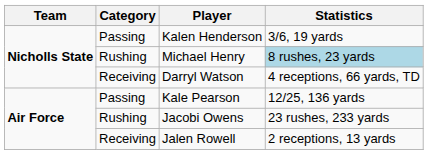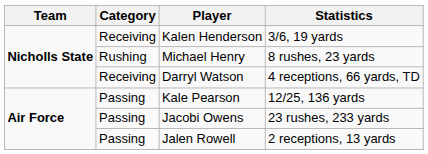(122, 36) Passing -> (128, 36) Receiving
(321, 56) lightblue background -> (321, 56) no background
(123, 118) Rushing -> (122, 118) Passing
(128, 139) Receiving -> (122, 139) Passing
